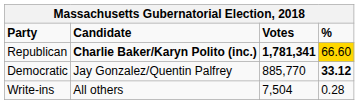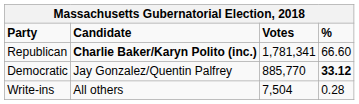(289, 52) bold -> (289, 52) normal
(336, 52) gold background -> (336, 52) no background
